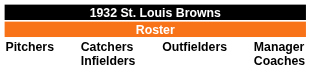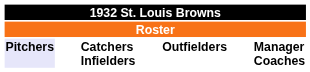(30, 46) no background -> (30, 46) lavender background
